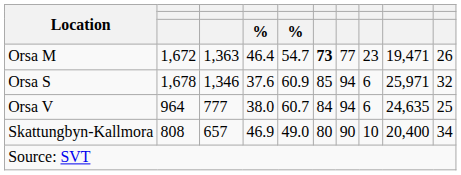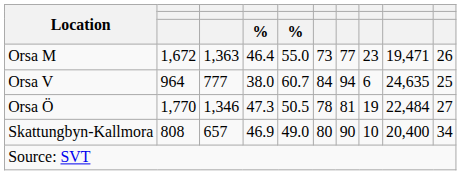(295, 56) 54.7 -> (295, 56) 55.0
(324, 56) bold -> (324, 56) normal
- row: (29, 81)
+ row: (31, 107)
